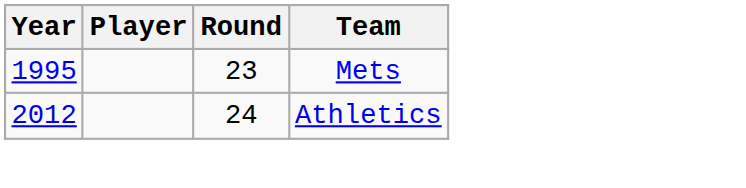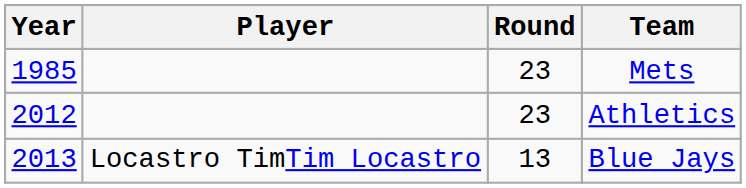(44, 71) 1995 -> (44, 71) 1985
(241, 116) 24 -> (535, 116) 23
+ row: (662, 160)
